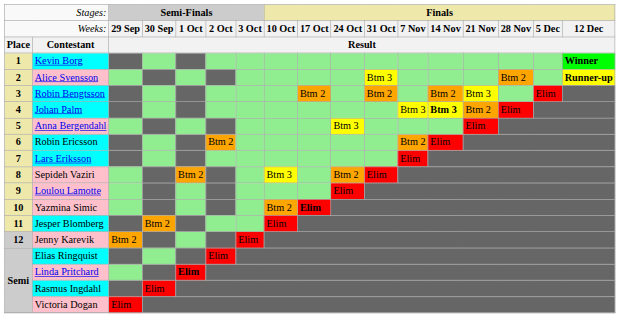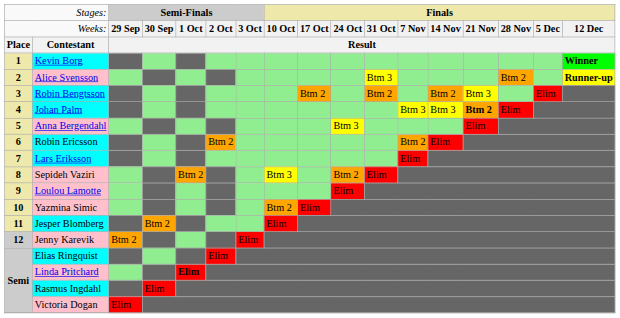(444, 110) bold -> (443, 110) normal
(478, 110) normal -> (479, 110) bold
(310, 207) bold -> (310, 207) normal
